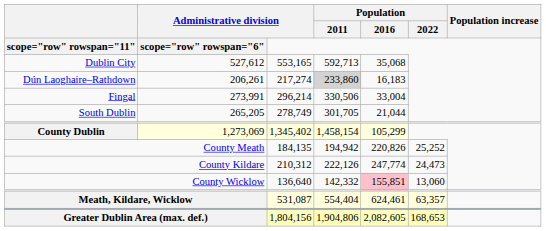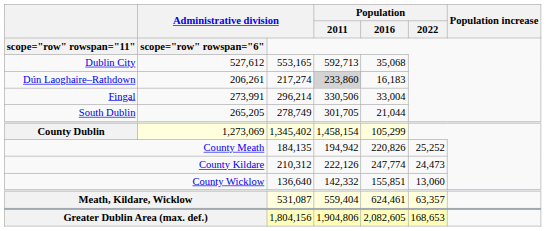(388, 181) pink background -> (388, 181) no background
(341, 199) 554,404 -> (341, 199) 559,404
